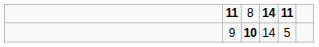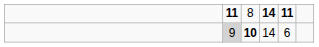(232, 32) no background -> (232, 32) lightgrey background
(287, 32) 5 -> (287, 32) 6
